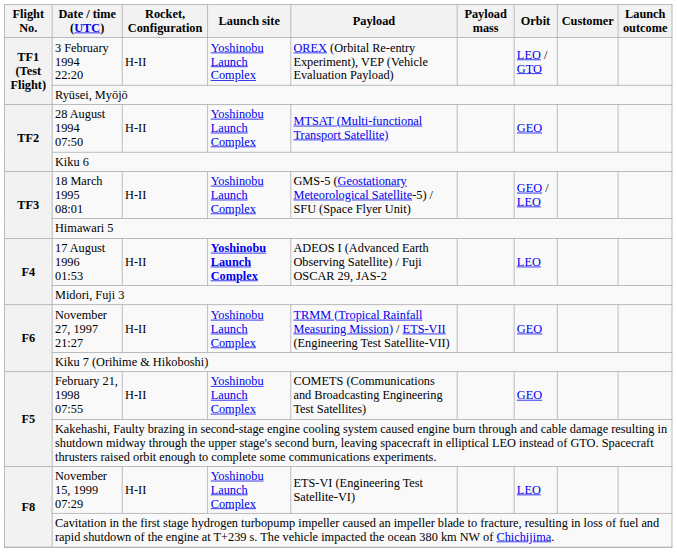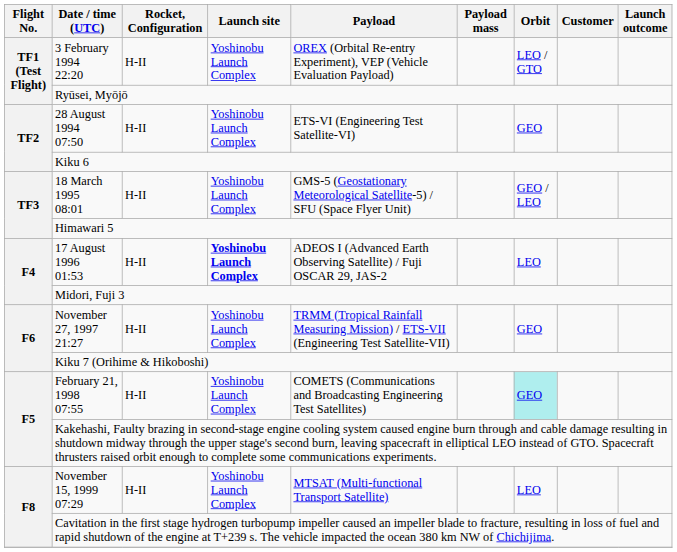(358, 128) MTSAT (Multi-functional Transport Satellite) -> (358, 128) ETS-VI (Engineering Test Satellite-VI)
(530, 395) no background -> (530, 395) paleturquoise background
(358, 490) ETS-VI (Engineering Test Satellite-VI) -> (358, 490) MTSAT (Multi-functional Transport Satellite)
